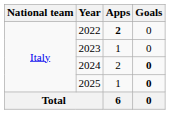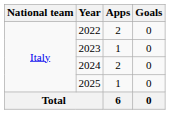(118, 30) bold -> (118, 30) normal
(149, 65) bold -> (149, 65) normal
(149, 83) bold -> (149, 83) normal
